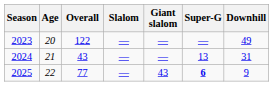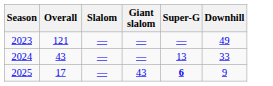- column: (50, 18)
(82, 40) 122 -> (61, 40) 121
(246, 56) 31 -> (224, 56) 33
(82, 72) 77 -> (61, 72) 17
